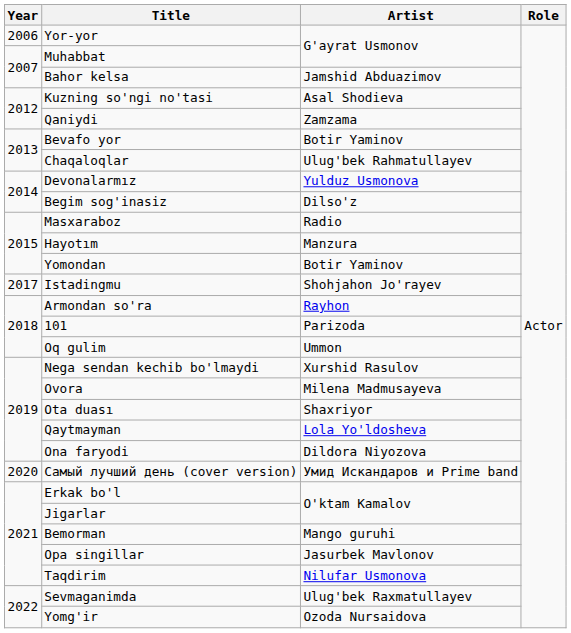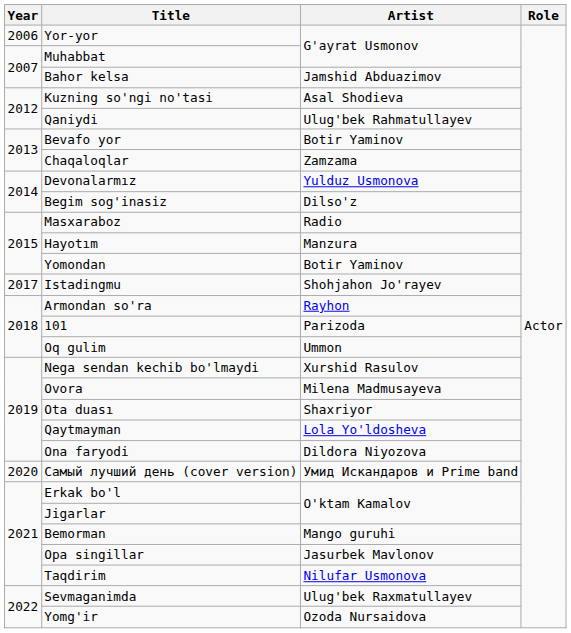(330, 119) Zamzama -> (388, 119) Ulug'bek Rahmatullayev
(388, 160) Ulug'bek Rahmatullayev -> (330, 160) Zamzama
